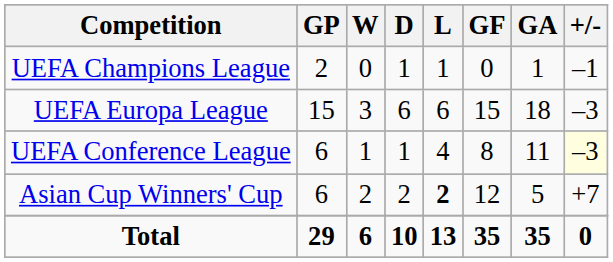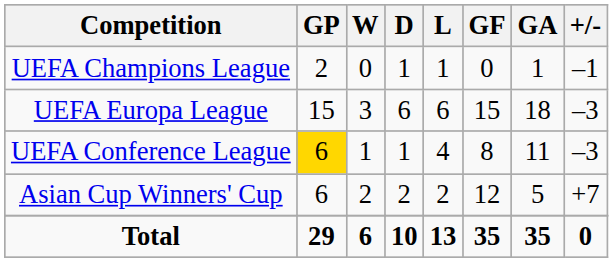(321, 151) no background -> (321, 151) gold background
(585, 151) lightyellow background -> (585, 151) no background
(443, 194) bold -> (443, 194) normal
